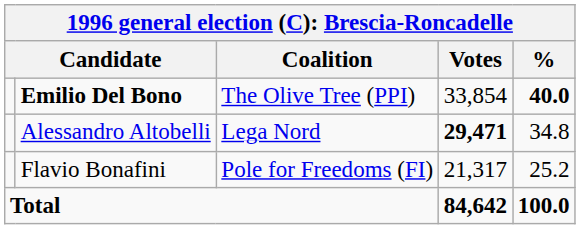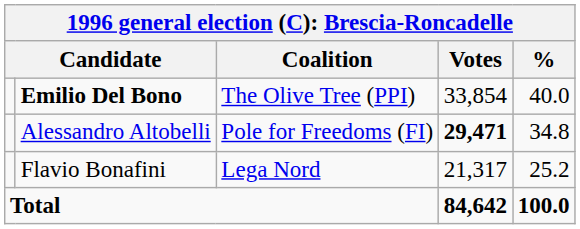(549, 95) bold -> (549, 95) normal
(271, 132) Lega Nord -> (327, 132) Pole for Freedoms (FI)
(327, 168) Pole for Freedoms (FI) -> (271, 168) Lega Nord
